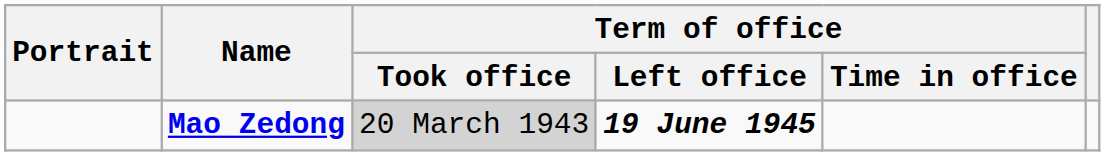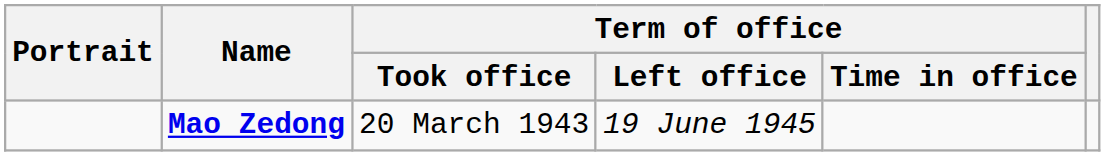(474, 125) lightgrey background -> (474, 125) no background
(710, 125) bold -> (710, 125) normal
